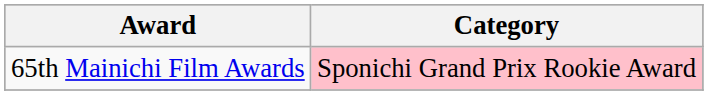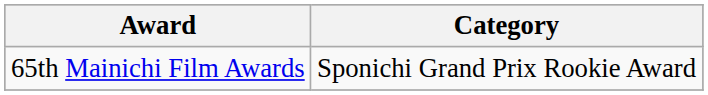(507, 68) pink background -> (507, 68) no background
